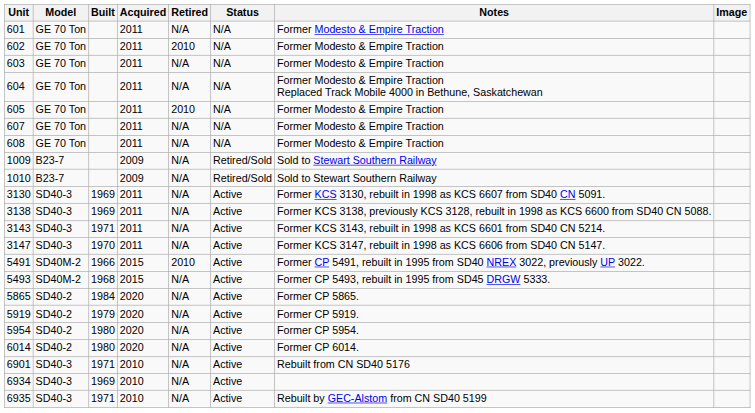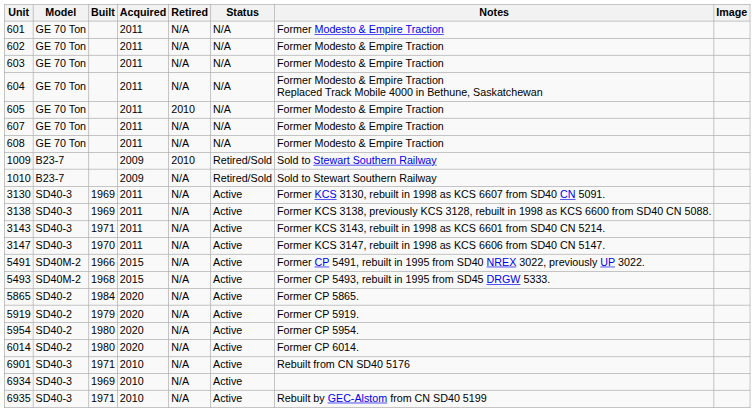(183, 47) 2010 -> (180, 47) N/A
(180, 161) N/A -> (183, 161) 2010
(183, 263) 2010 -> (180, 263) N/A
